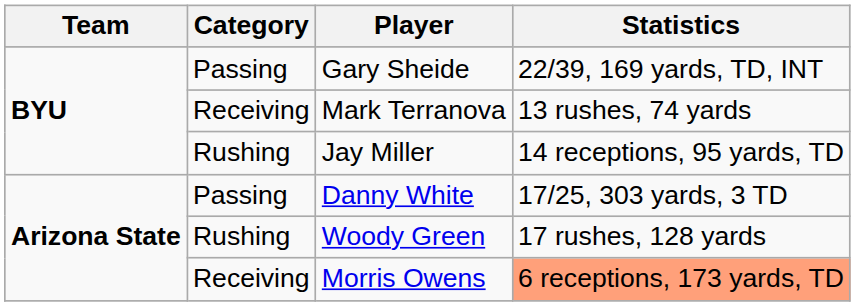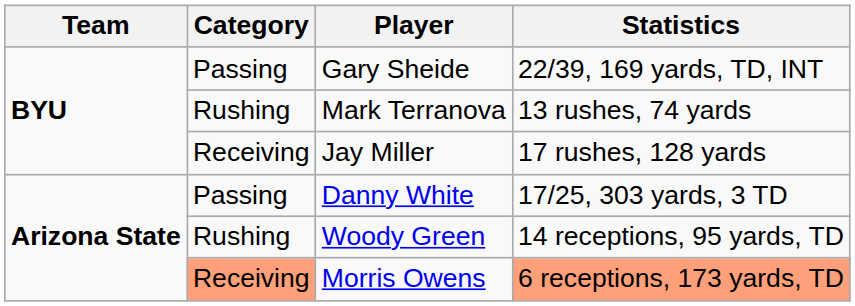(251, 110) Receiving -> (242, 110) Rushing
(242, 152) Rushing -> (251, 152) Receiving
(681, 152) 14 receptions, 95 yards, TD -> (642, 152) 17 rushes, 128 yards
(642, 236) 17 rushes, 128 yards -> (681, 236) 14 receptions, 95 yards, TD
(251, 278) no background -> (251, 278) lightsalmon background
